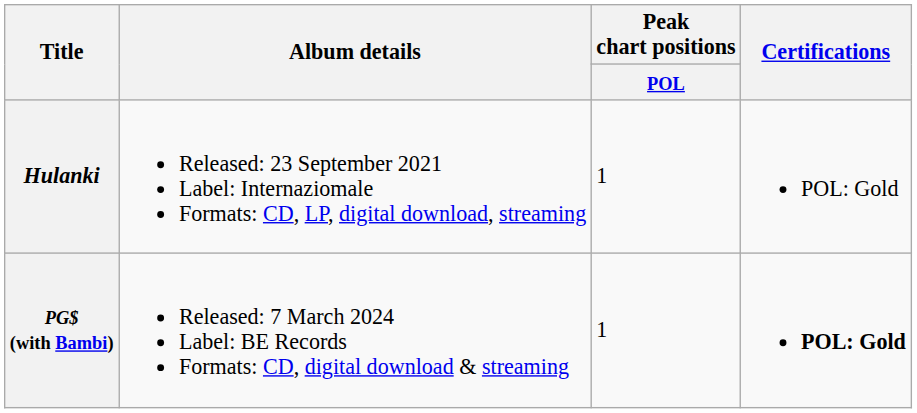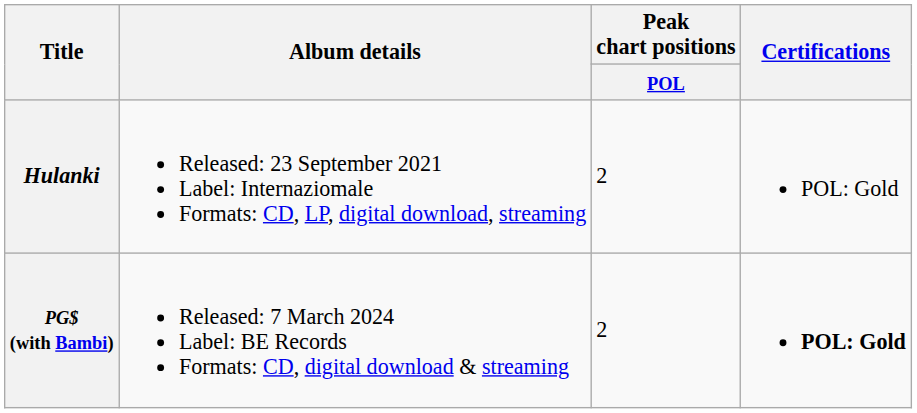(602, 176) 1 -> (602, 176) 2
(602, 329) 1 -> (602, 329) 2
